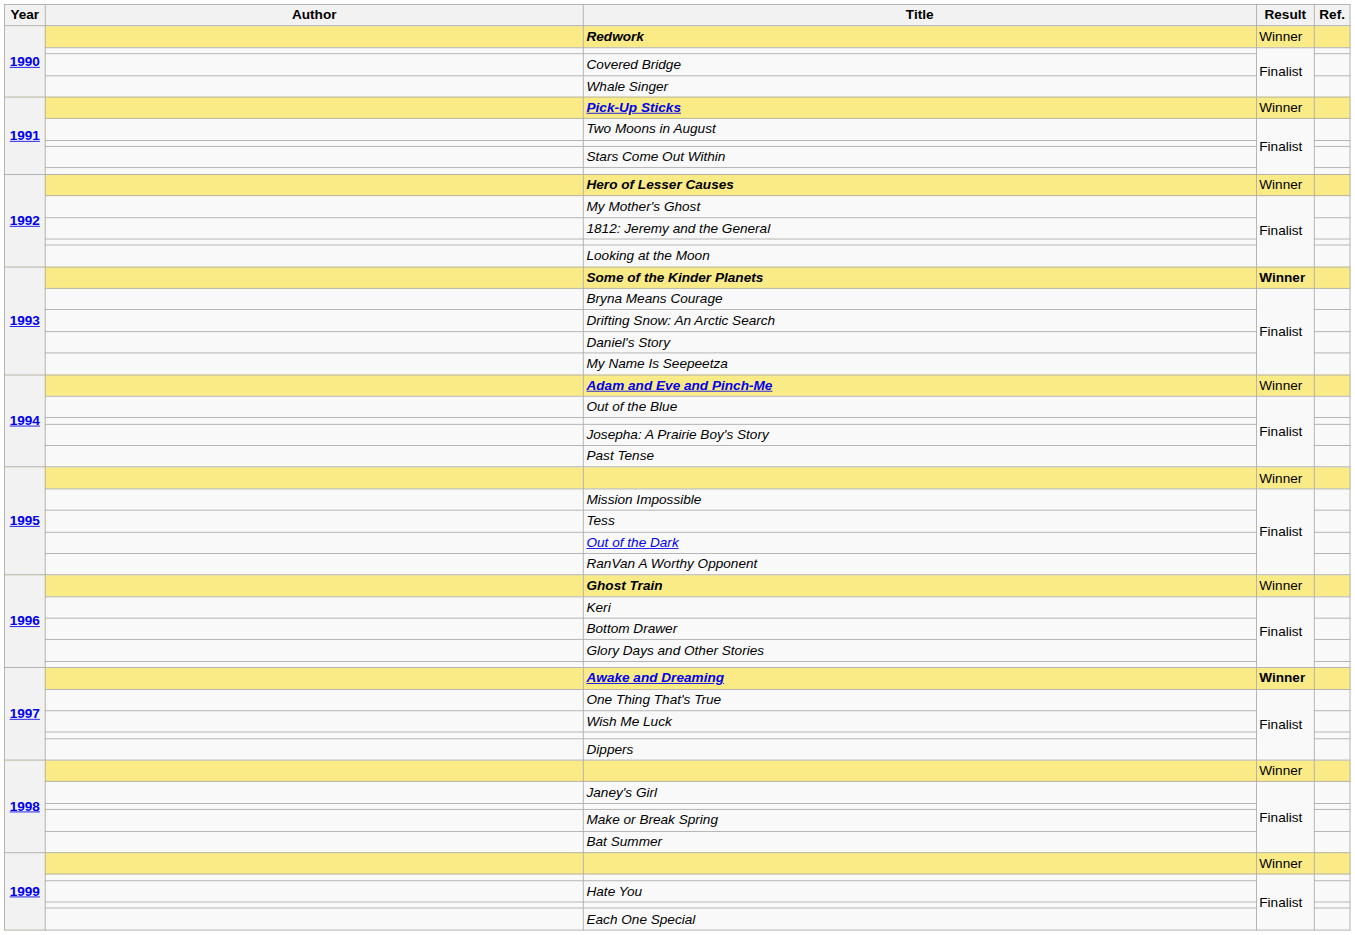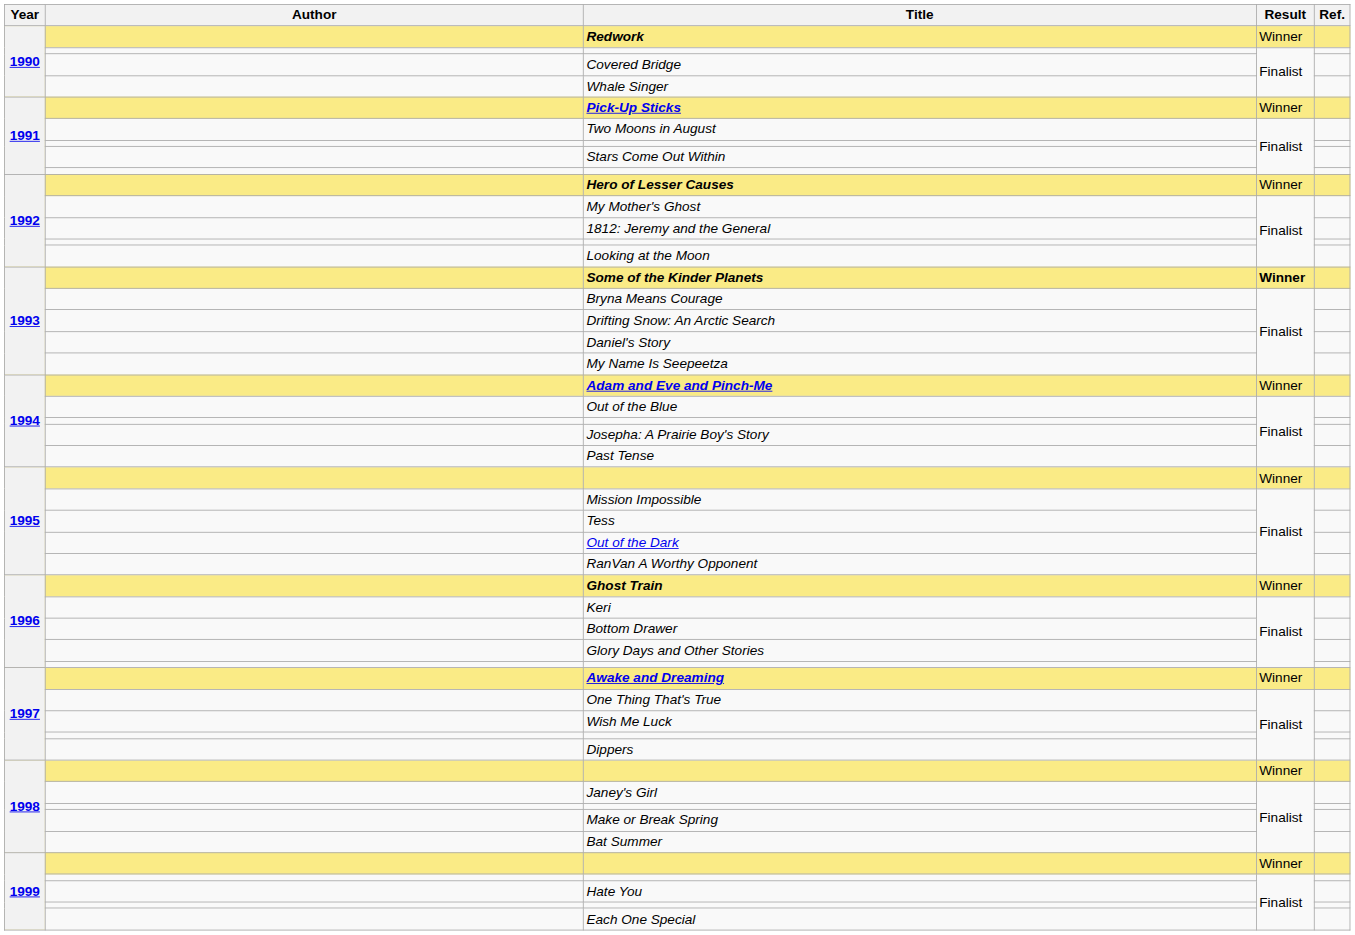(1282, 678) bold -> (1281, 678) normal
